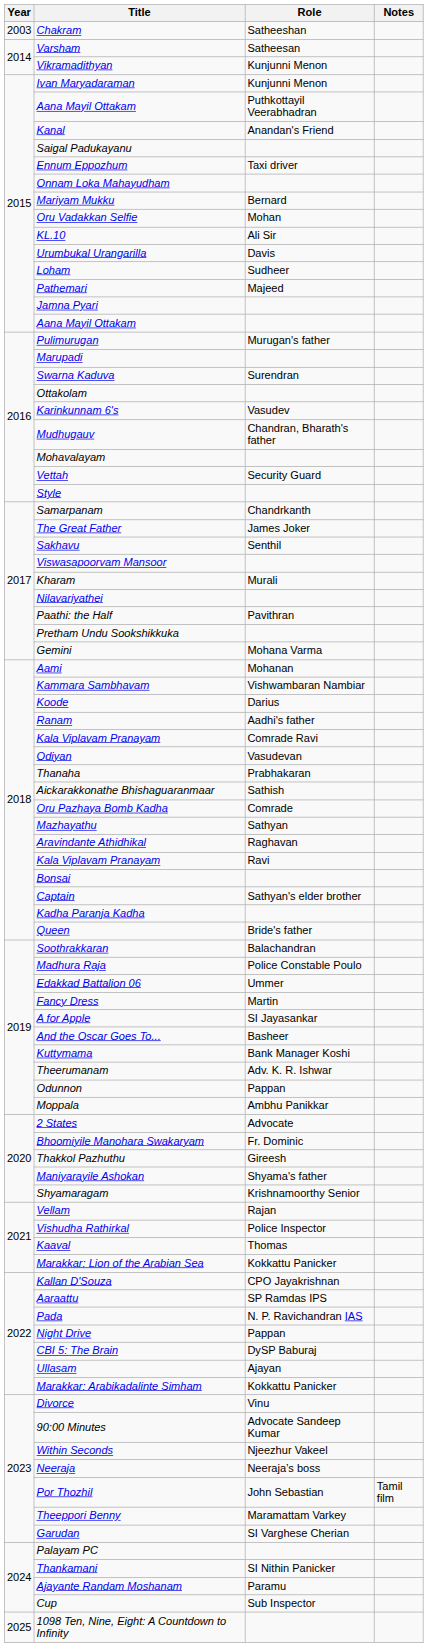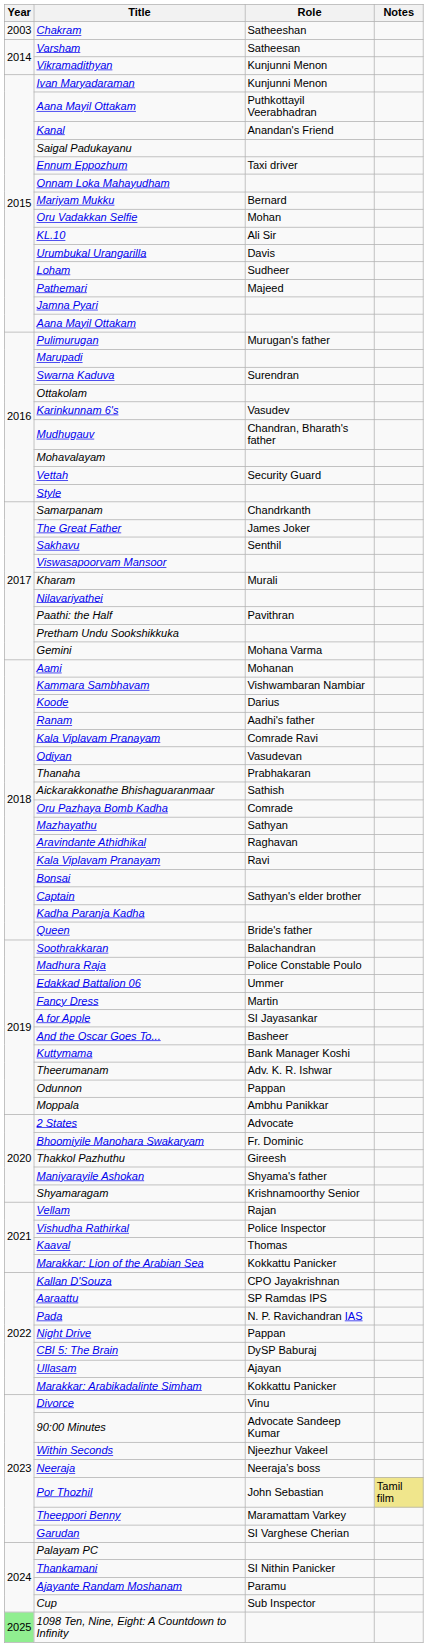(390, 1492) no background -> (390, 1492) khaki background
(19, 1627) no background -> (19, 1627) lightgreen background
